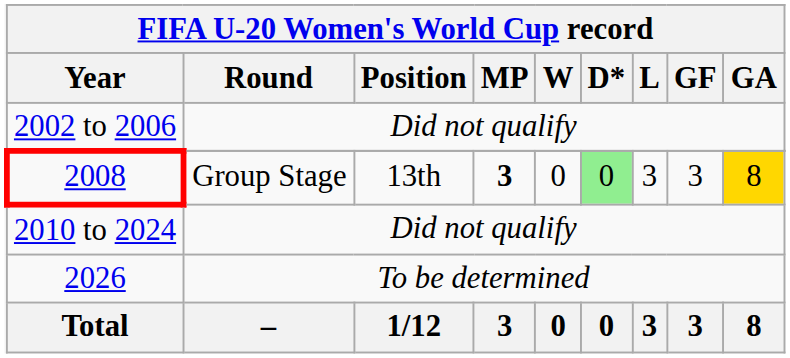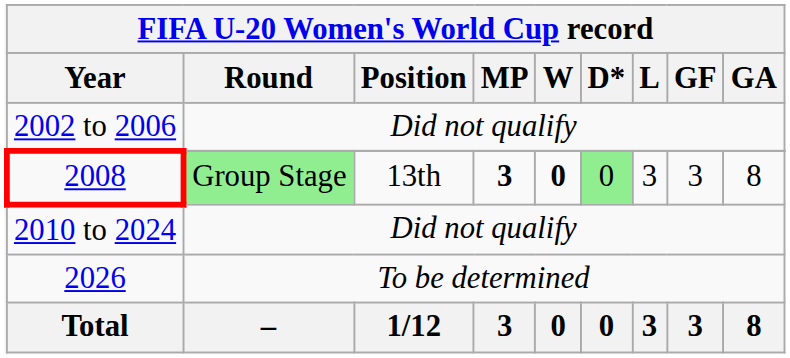(269, 176) no background -> (269, 176) lightgreen background
(558, 176) normal -> (558, 176) bold
(754, 176) gold background -> (754, 176) no background
